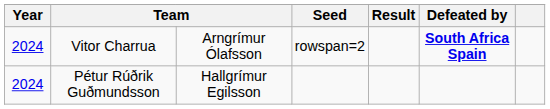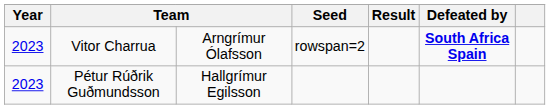(28, 46) 2024 -> (28, 46) 2023
(28, 84) 2024 -> (28, 84) 2023
